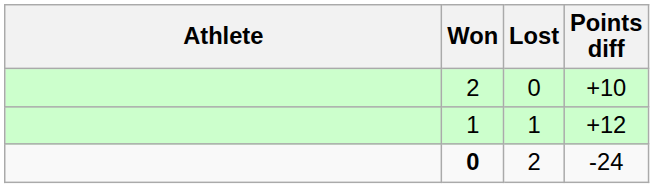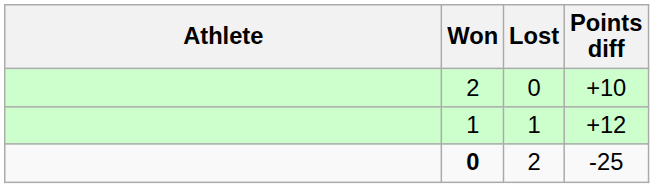(606, 162) -24 -> (606, 162) -25
